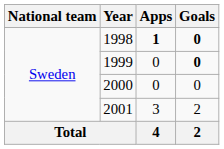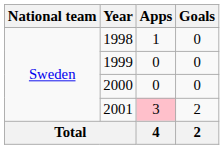(156, 39) bold -> (156, 39) normal
(197, 39) bold -> (197, 39) normal
(197, 62) bold -> (197, 62) normal
(156, 109) no background -> (156, 109) pink background
